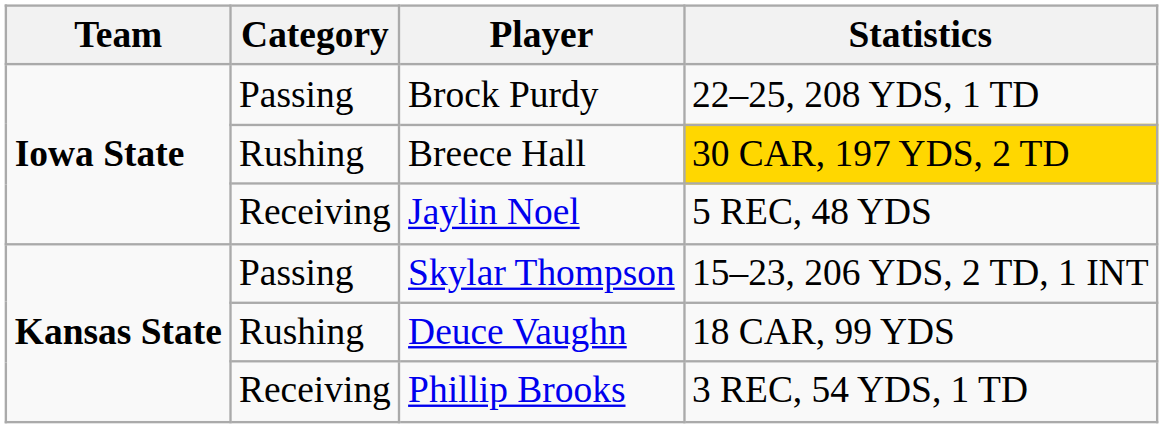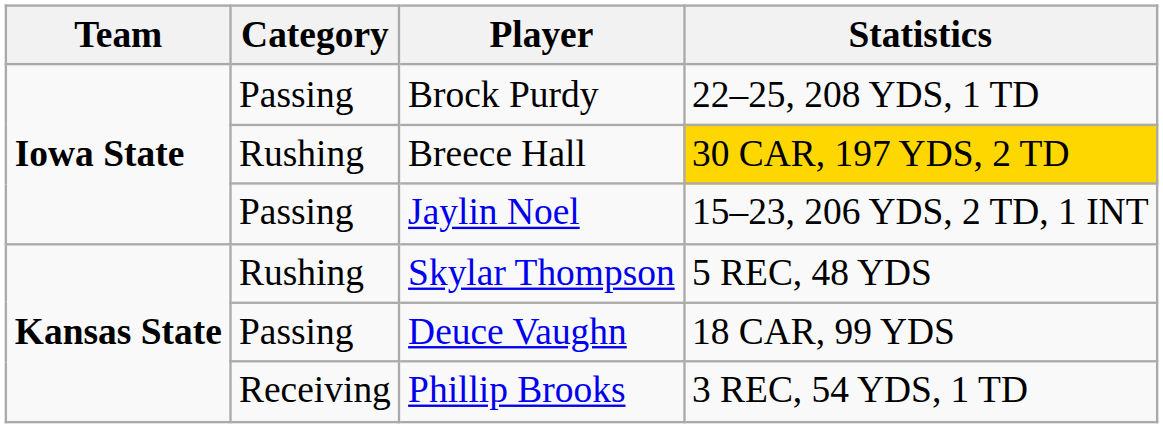(315, 212) Receiving -> (296, 212) Passing
(812, 212) 5 REC, 48 YDS -> (920, 212) 15–23, 206 YDS, 2 TD, 1 INT
(296, 272) Passing -> (301, 272) Rushing
(920, 272) 15–23, 206 YDS, 2 TD, 1 INT -> (812, 272) 5 REC, 48 YDS
(301, 331) Rushing -> (296, 331) Passing
